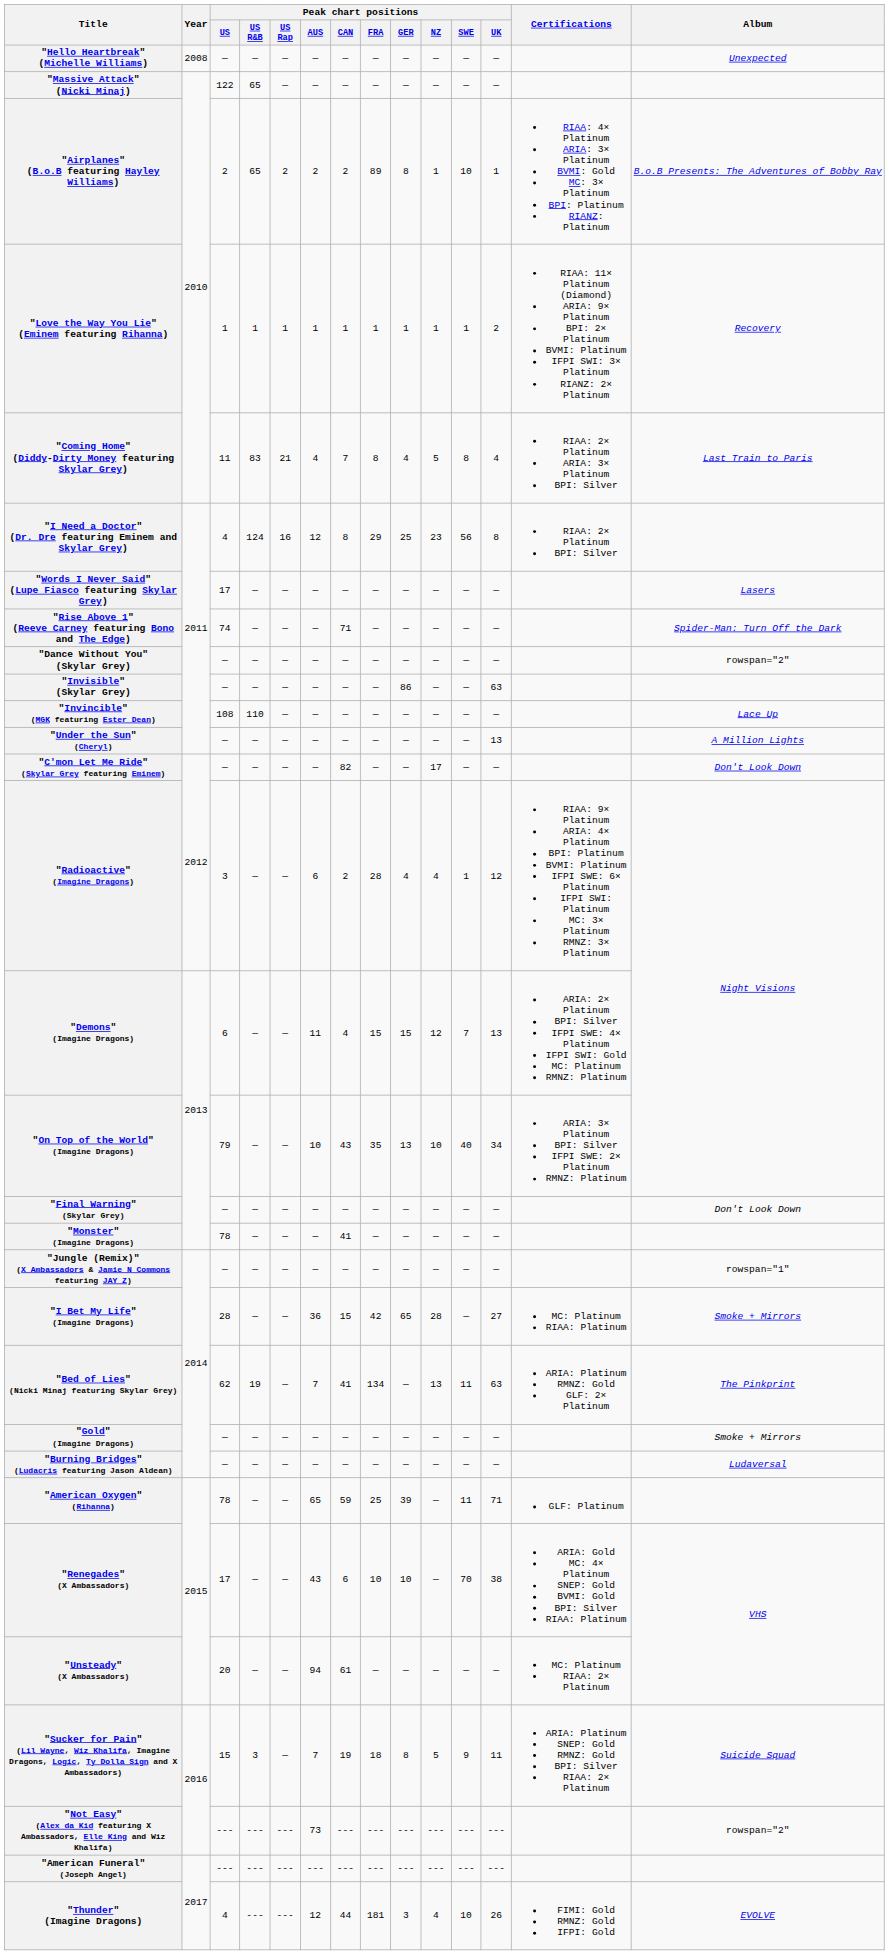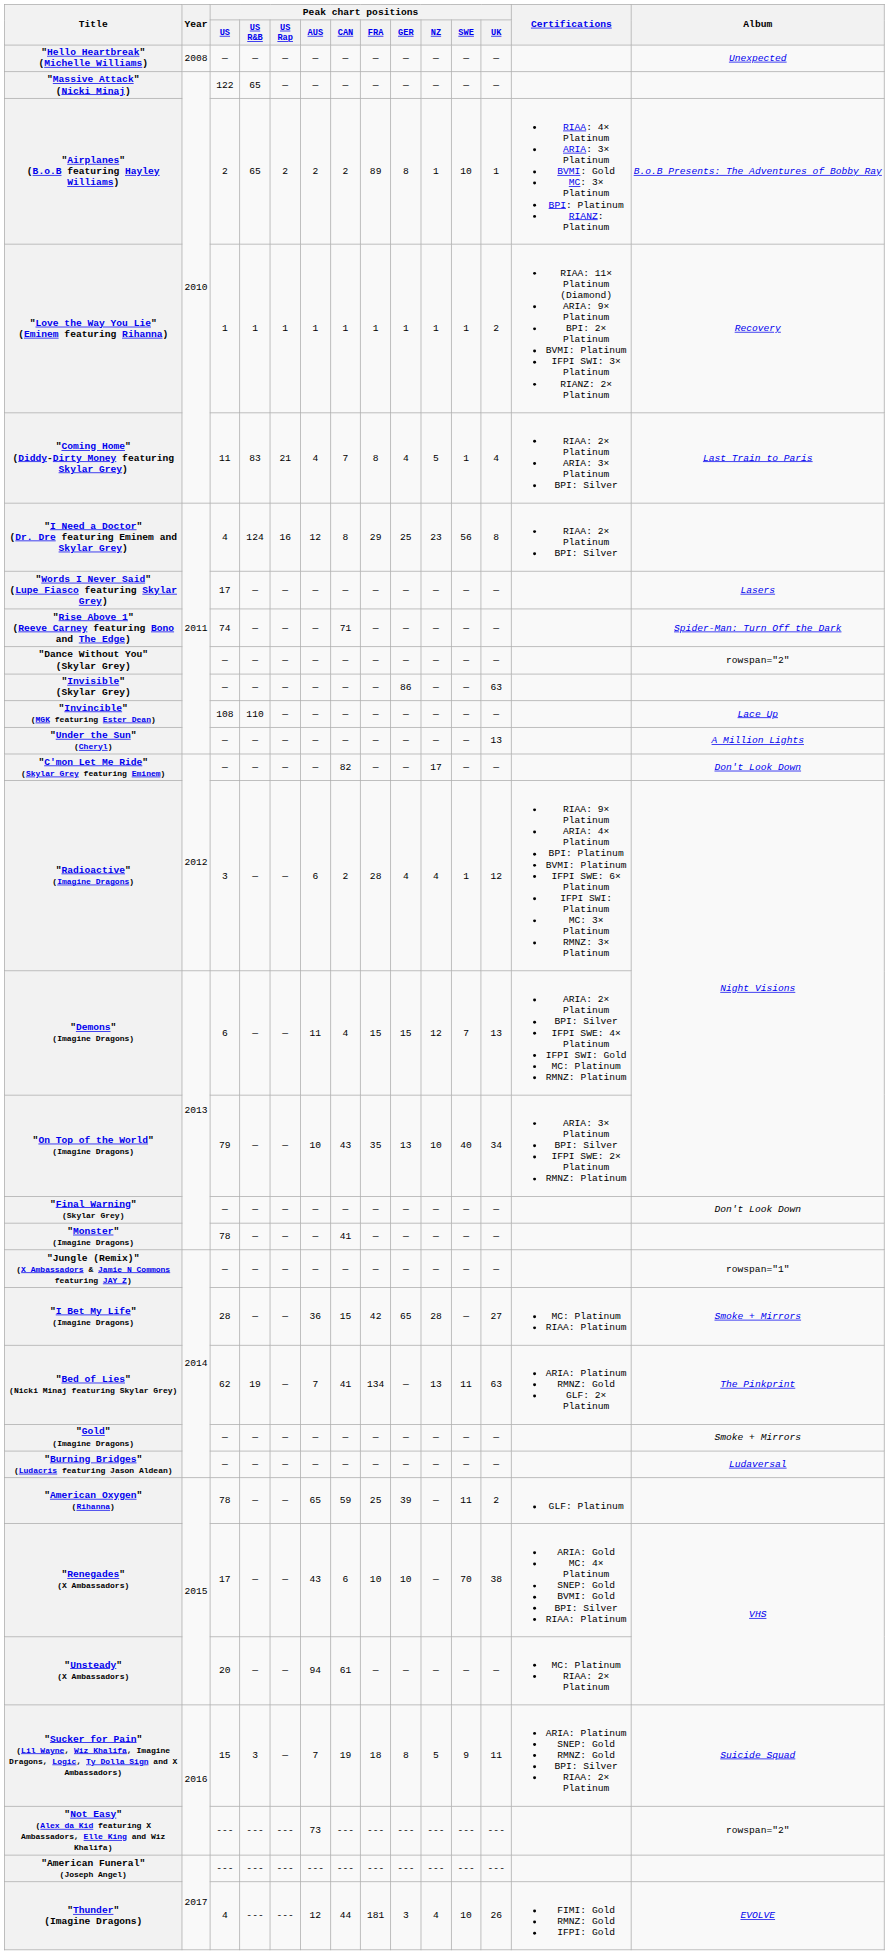(466, 458) 8 -> (466, 458) 1
(496, 1501) 71 -> (496, 1501) 2
